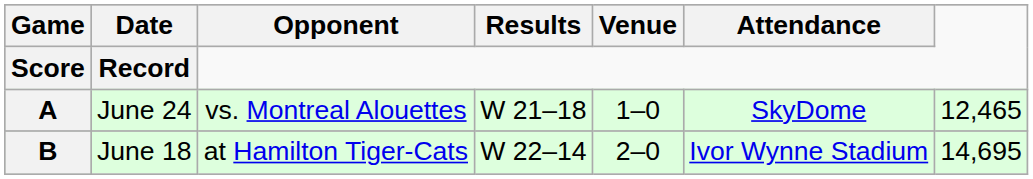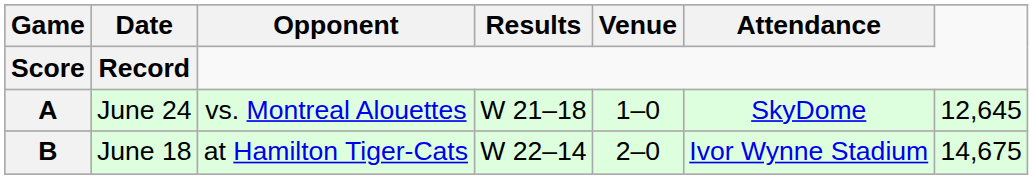(981, 109) 12,465 -> (981, 109) 12,645
(981, 151) 14,695 -> (981, 151) 14,675
